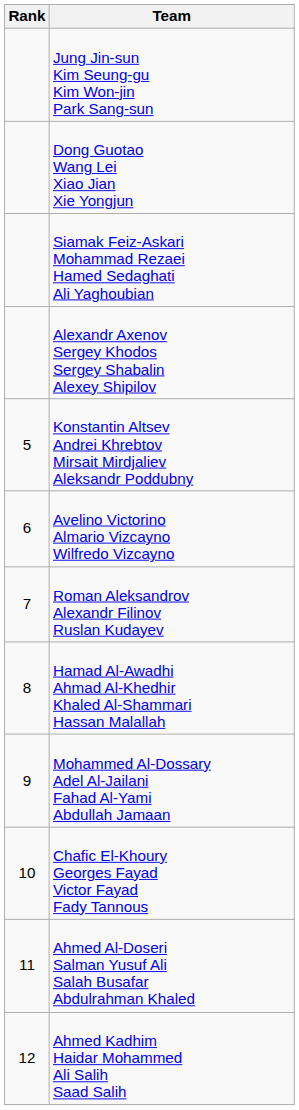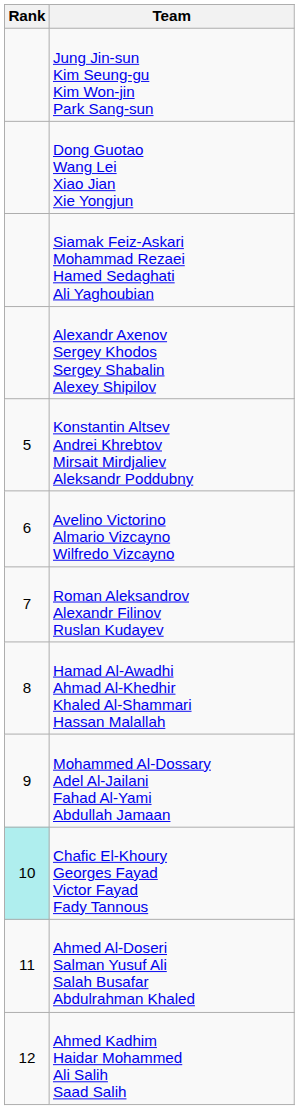(27, 873) no background -> (27, 873) paleturquoise background
